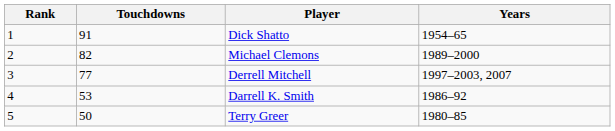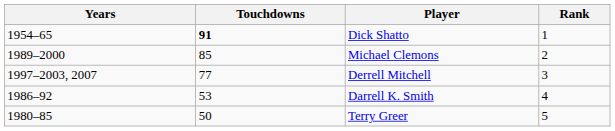columns swapped: (40, 14) <-> (515, 14)
(85, 34) normal -> (205, 34) bold
(85, 55) 82 -> (205, 55) 85
